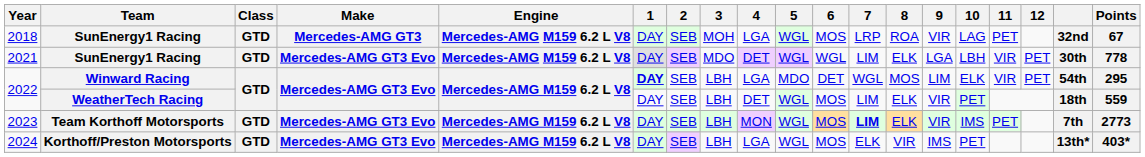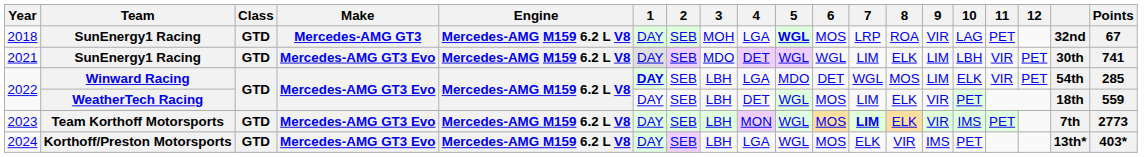(794, 37) normal -> (794, 37) bold
(939, 58) LGA -> (938, 58) LIM
(1116, 58) 778 -> (1113, 58) 741
(1116, 79) 295 -> (1113, 79) 285
